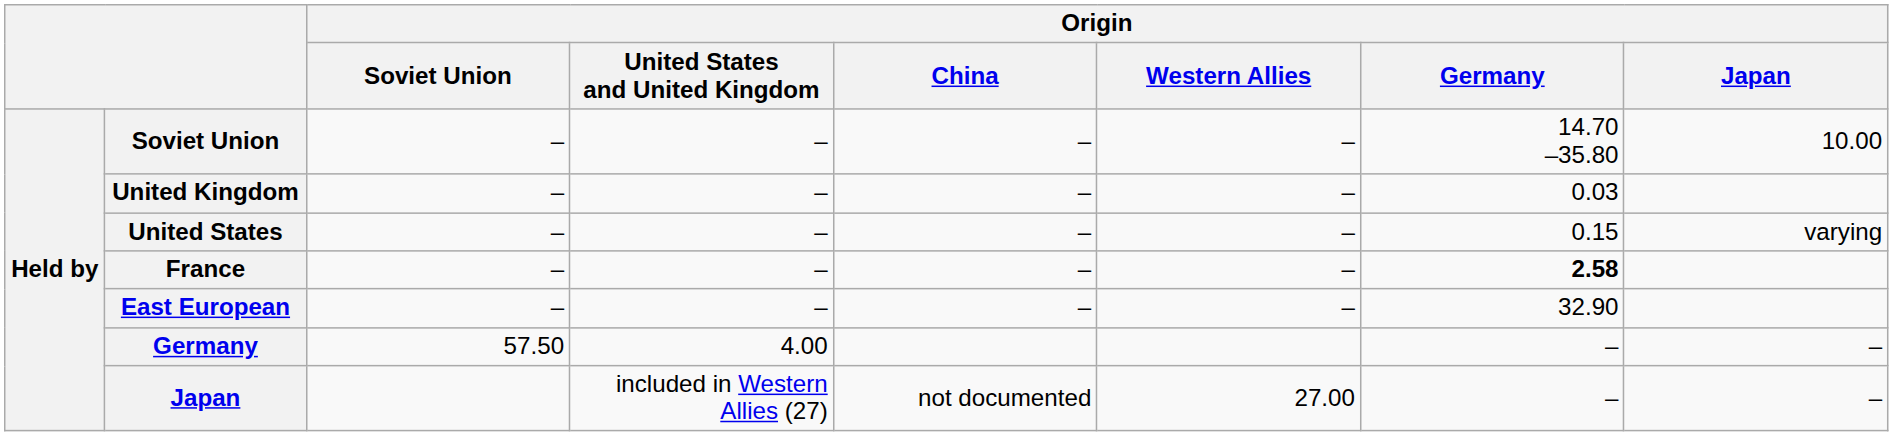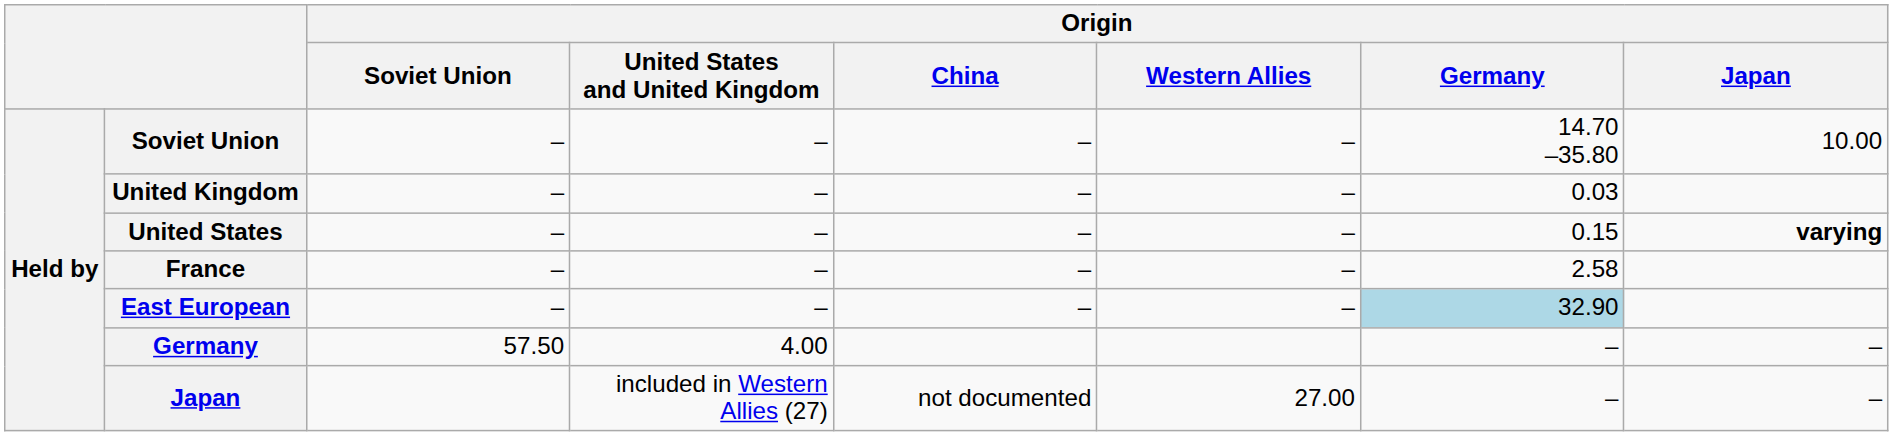(1843, 231) normal -> (1839, 231) bold
(1595, 269) bold -> (1595, 269) normal
(1588, 307) no background -> (1588, 307) lightblue background
